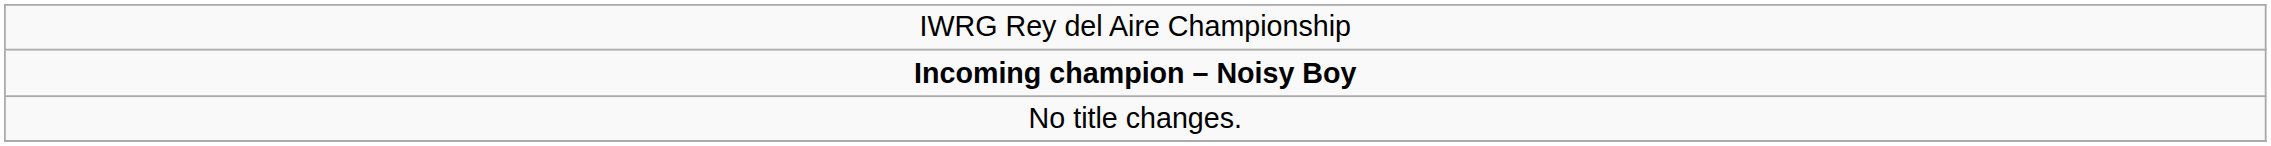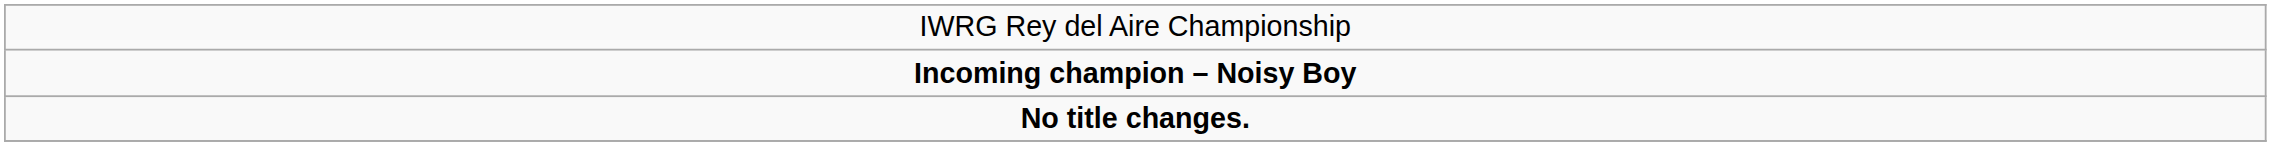(1135, 118) normal -> (1135, 118) bold
